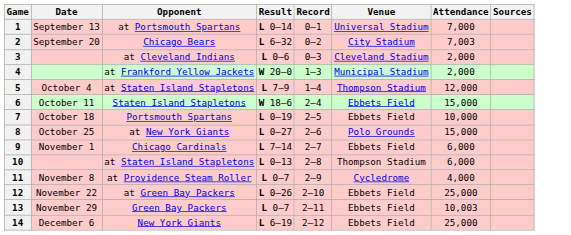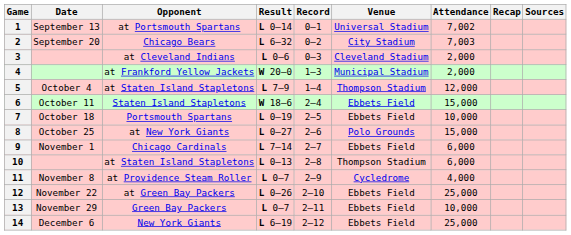+ column: (507, 12)
(461, 27) 7,000 -> (461, 27) 7,002
(461, 207) 10,003 -> (461, 207) 10,000
